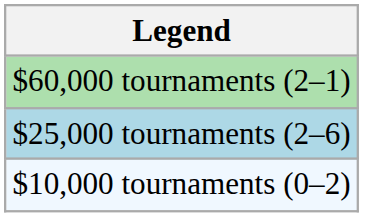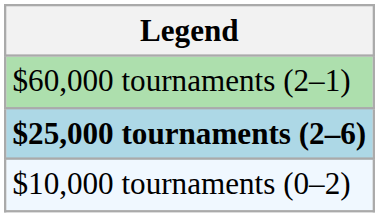(182, 132) normal -> (189, 132) bold
